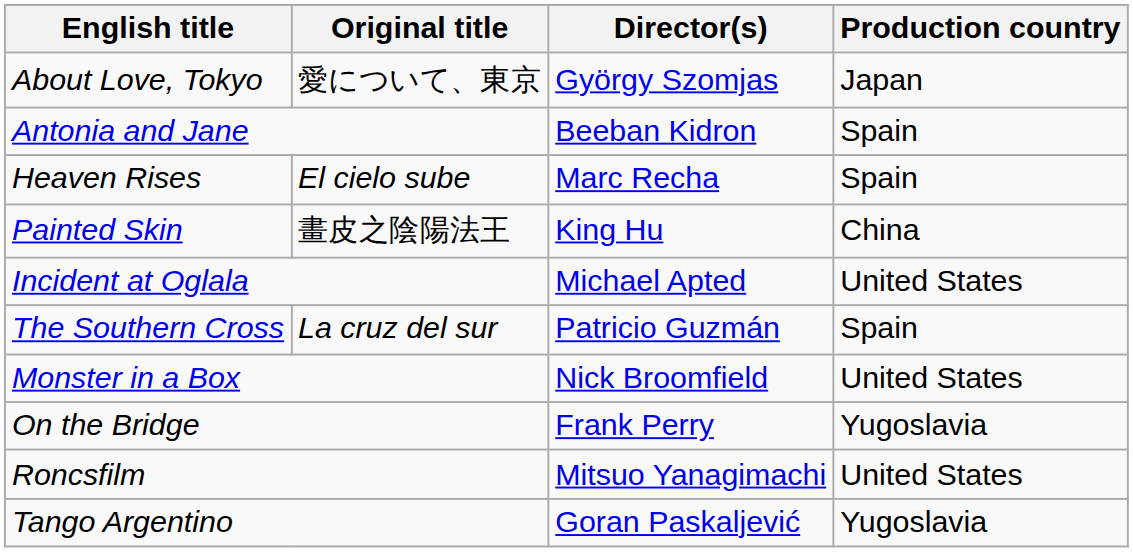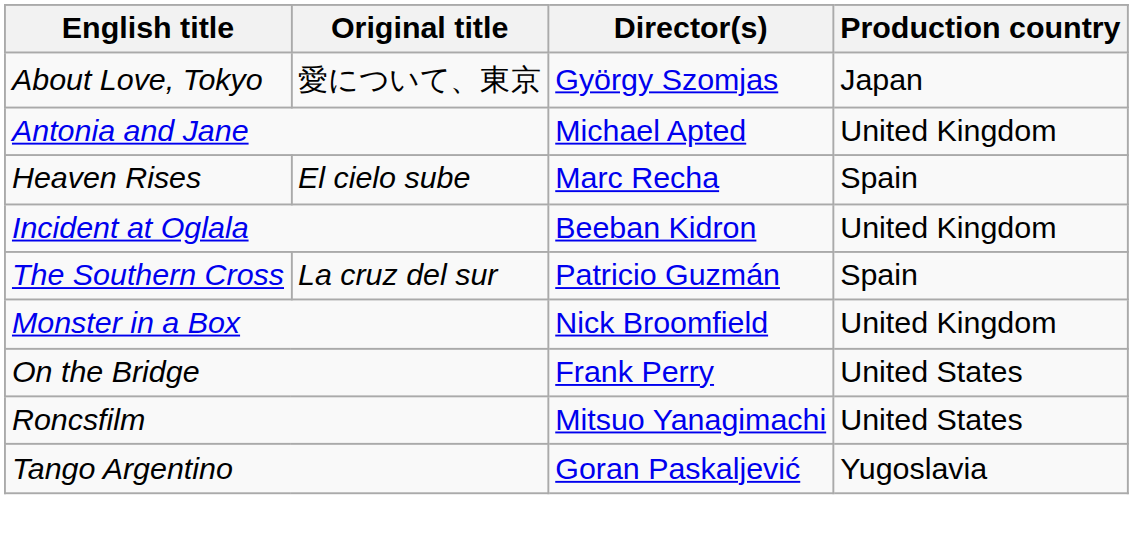(656, 130) Beeban Kidron -> (651, 130) Michael Apted
(879, 130) Spain -> (948, 130) United Kingdom
- row: (97, 230)
(651, 281) Michael Apted -> (656, 227) Beeban Kidron
(931, 281) United States -> (948, 227) United Kingdom
(931, 377) United States -> (948, 323) United Kingdom
(914, 425) Yugoslavia -> (931, 371) United States
